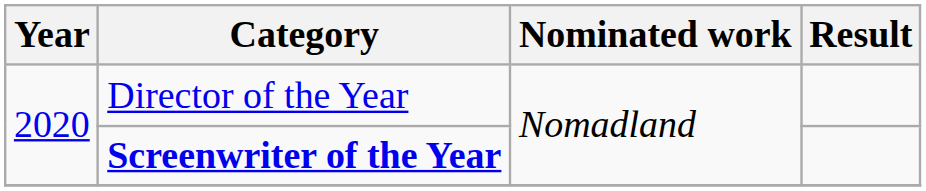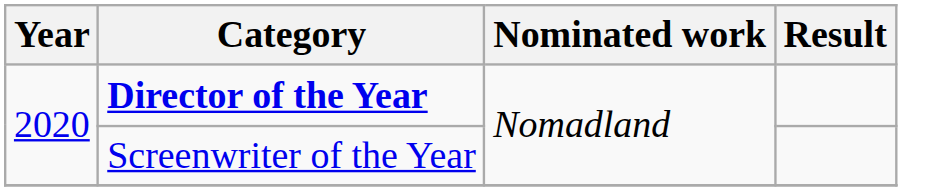(258, 94) normal -> (267, 94) bold
(304, 154) bold -> (292, 154) normal
